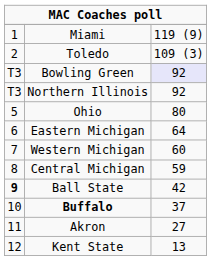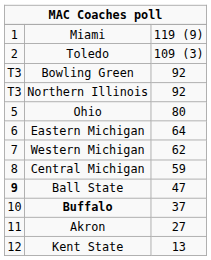(179, 73) lavender background -> (179, 73) no background
(179, 150) 60 -> (179, 150) 62
(179, 188) 42 -> (179, 188) 47
